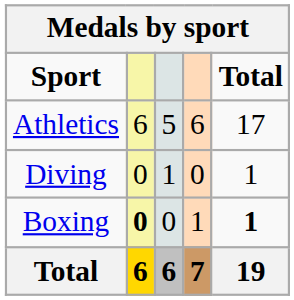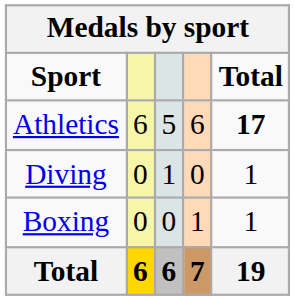(251, 125) normal -> (251, 125) bold
(140, 221) bold -> (140, 221) normal
(251, 221) bold -> (251, 221) normal
